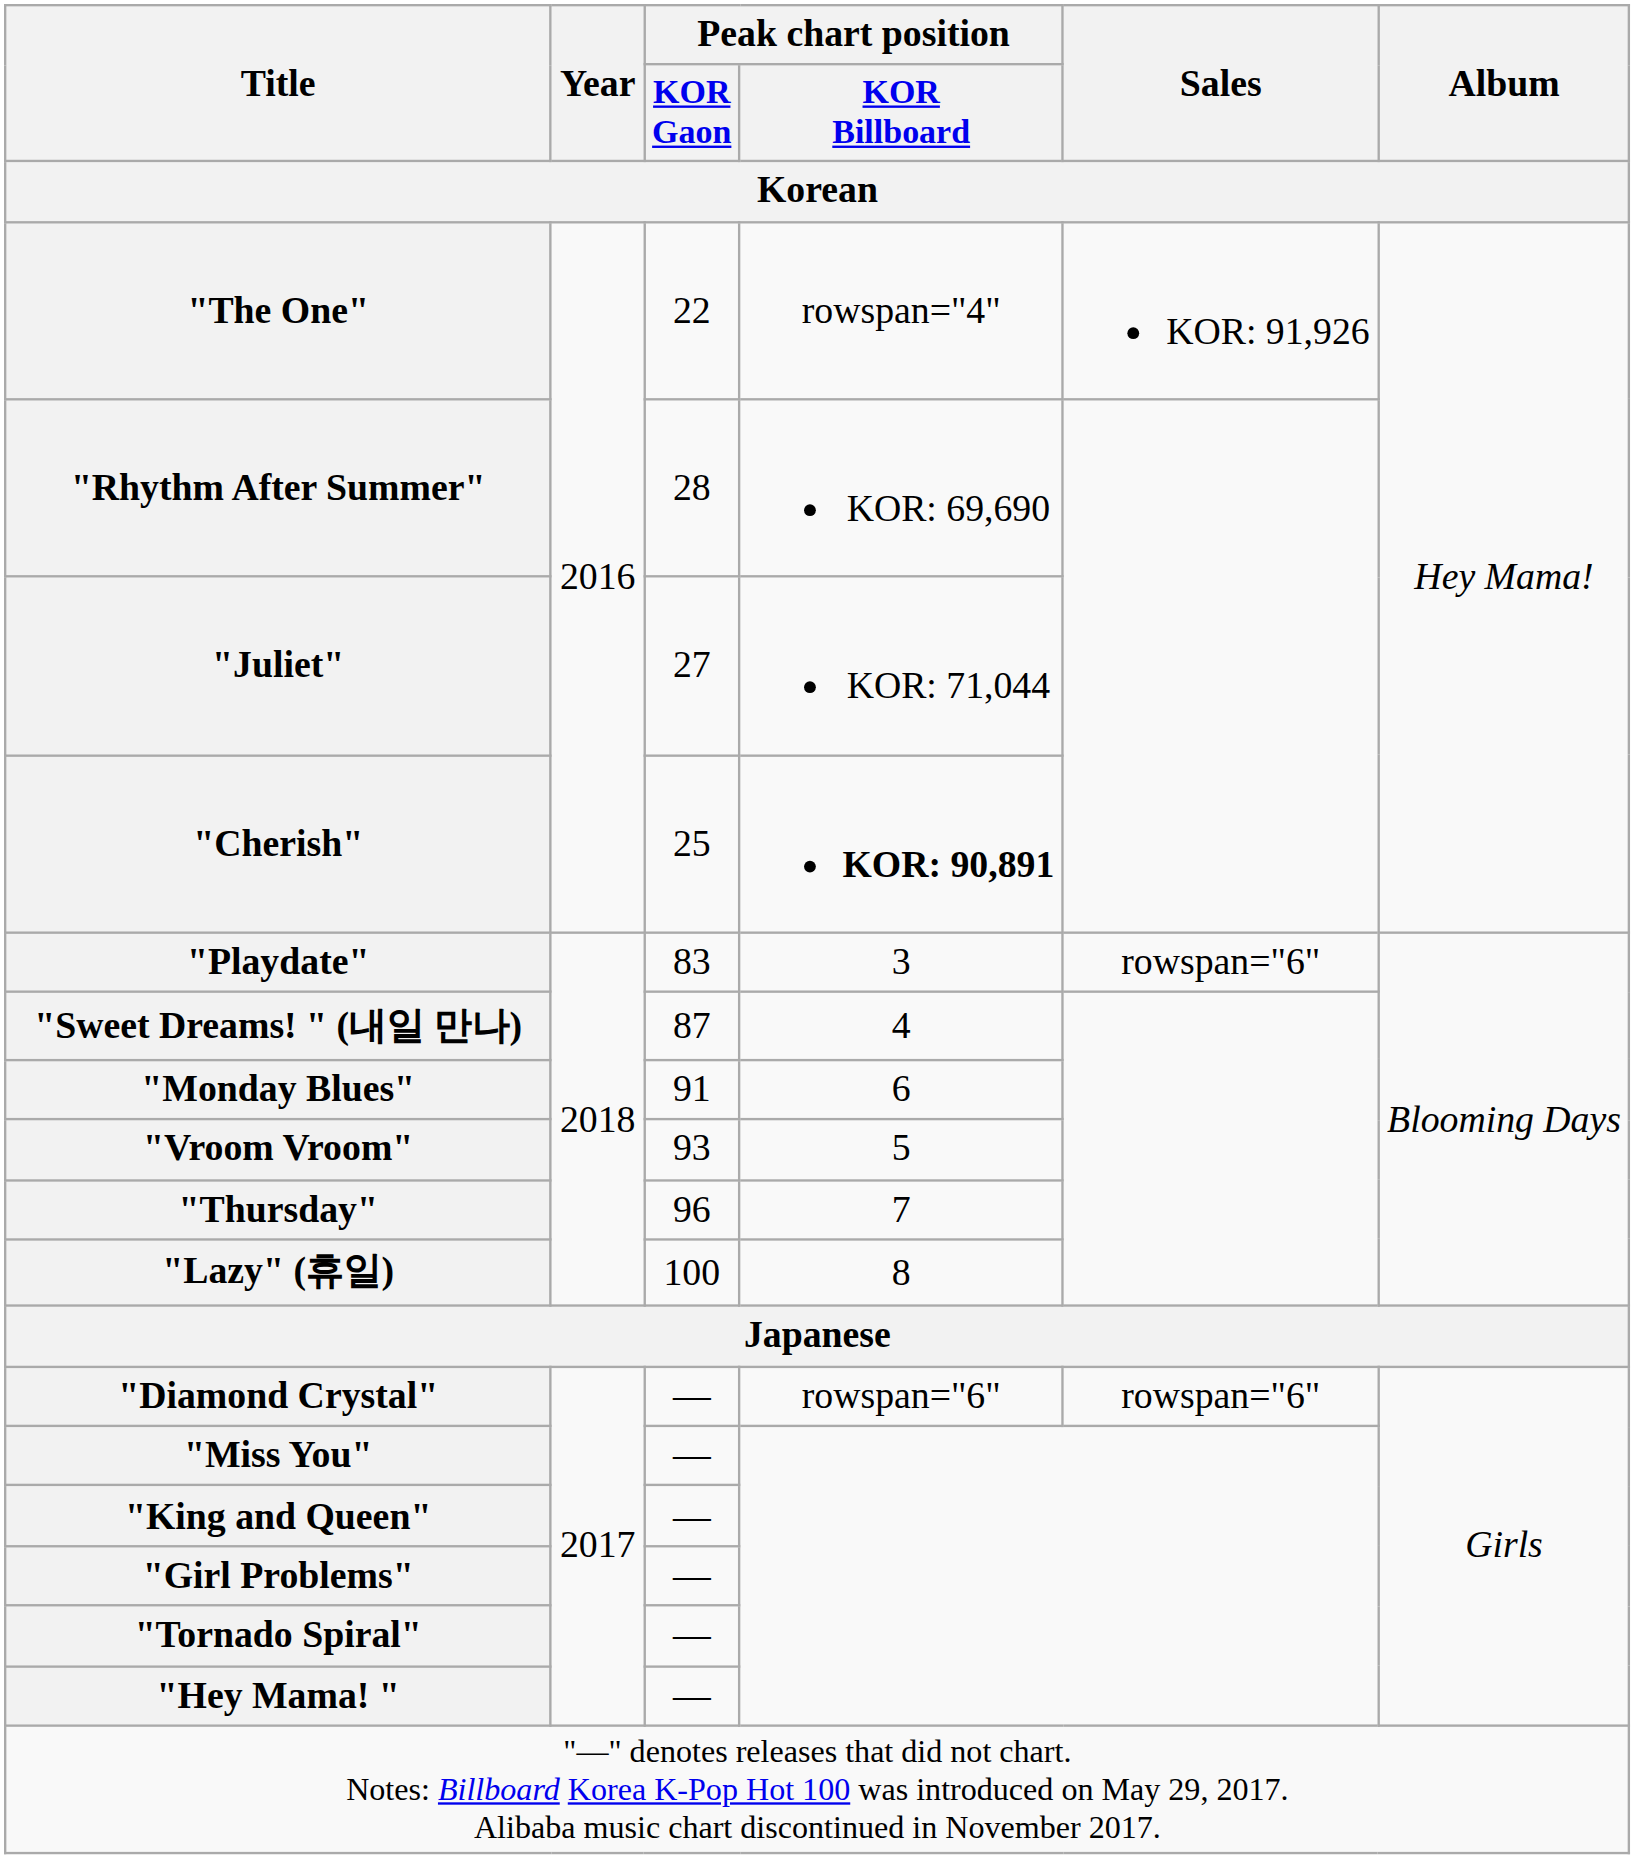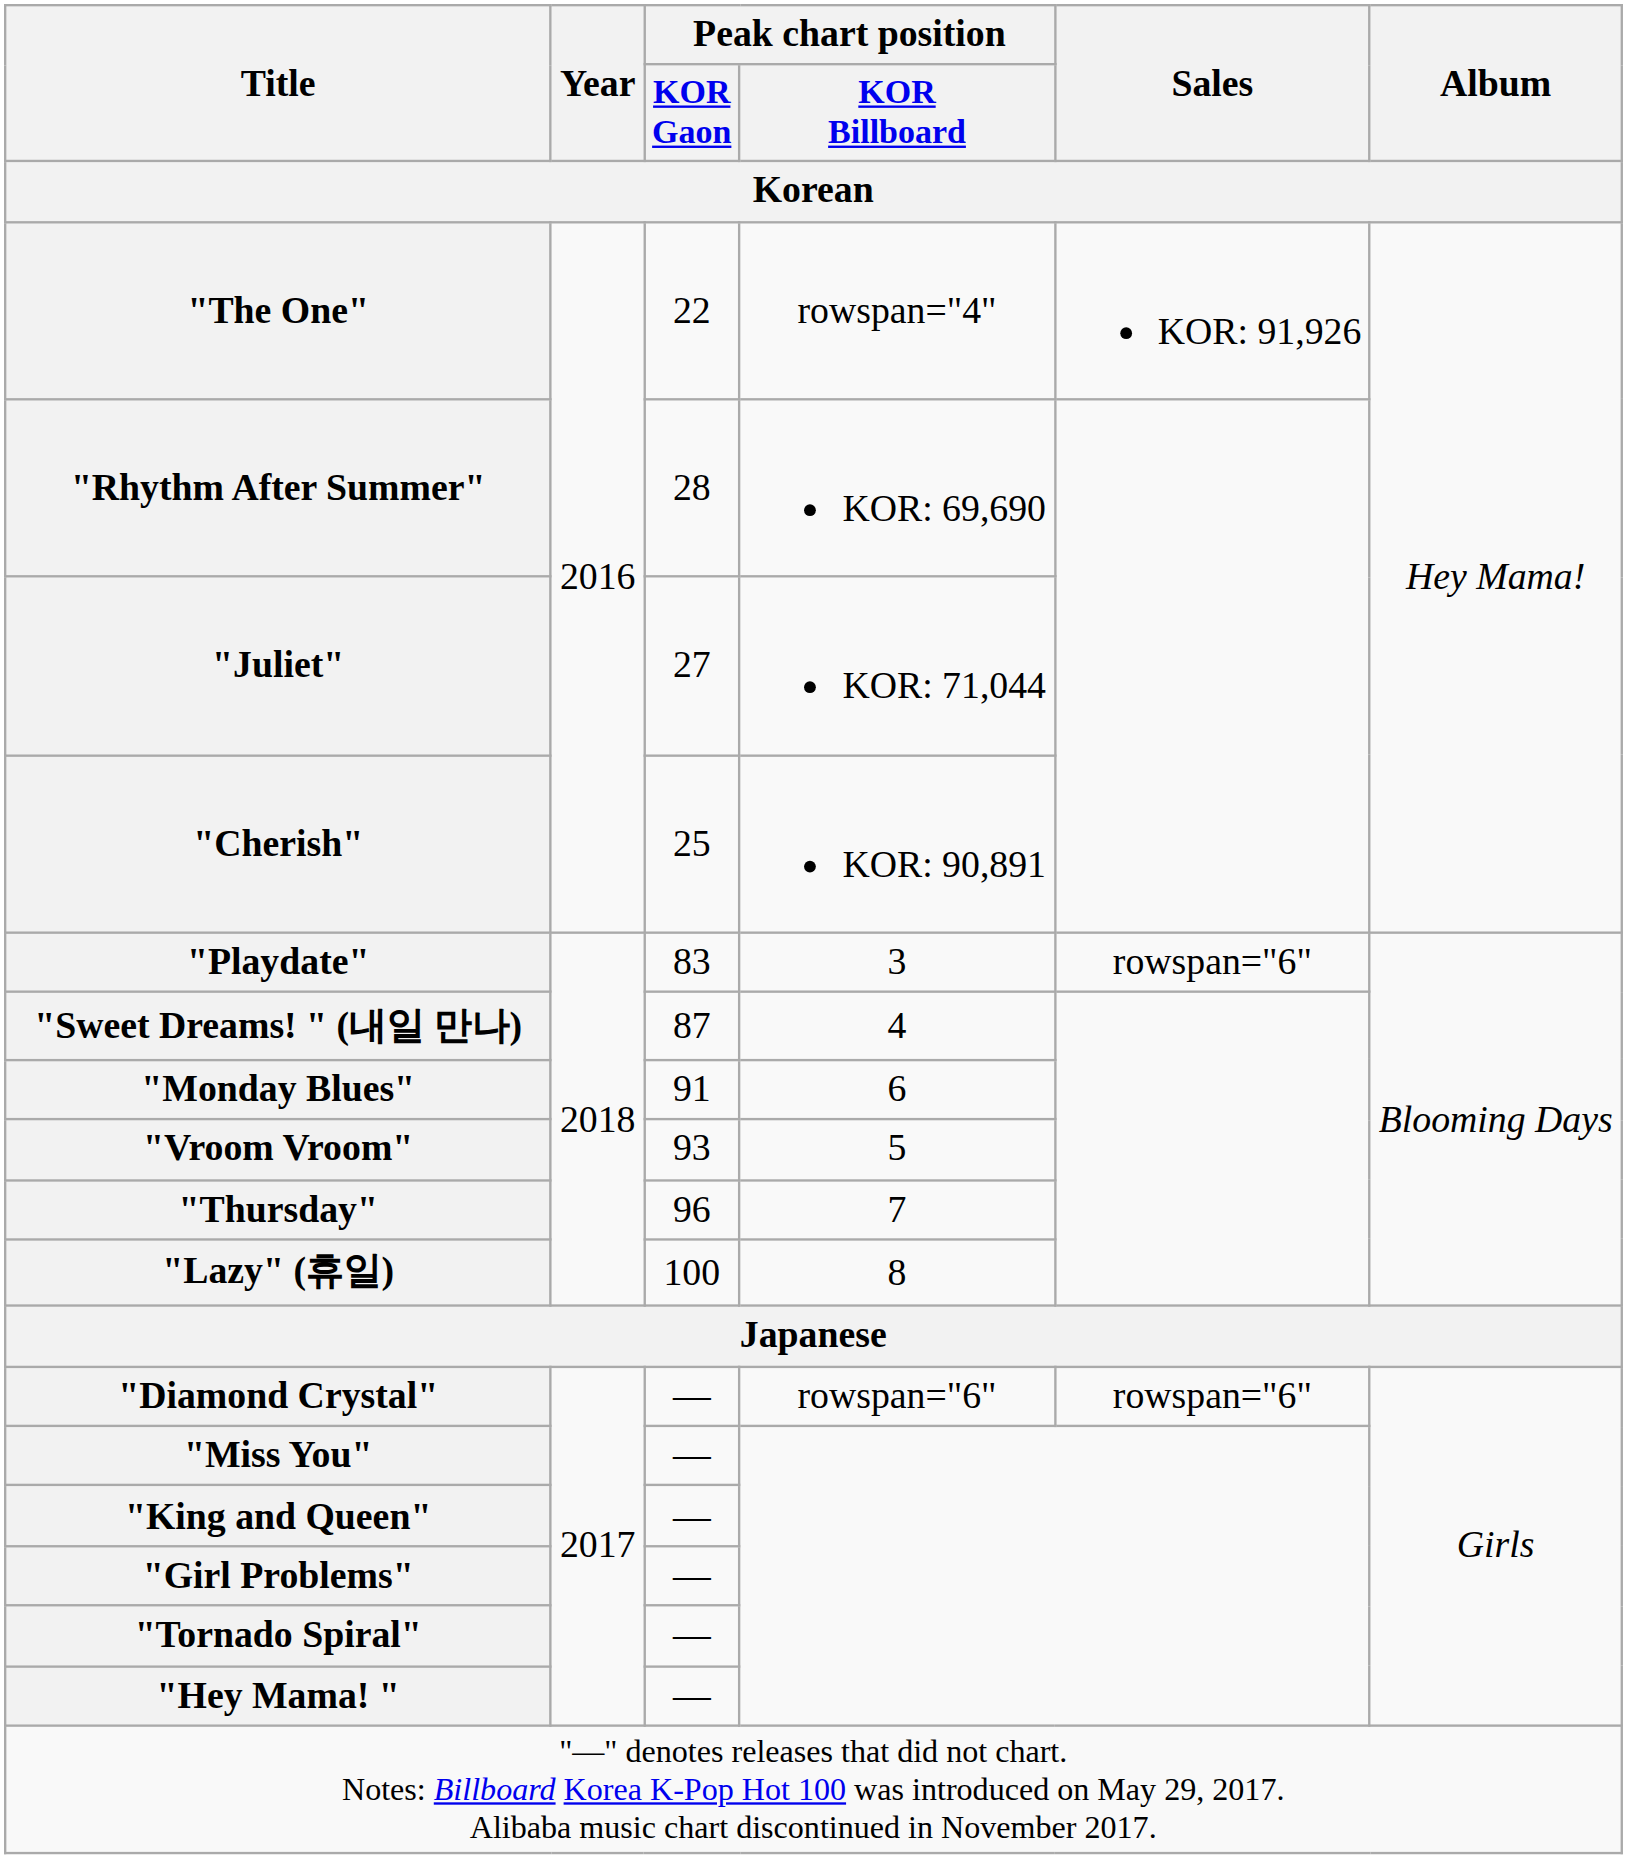(901, 865) bold -> (897, 865) normal
